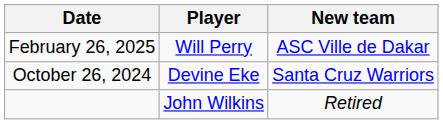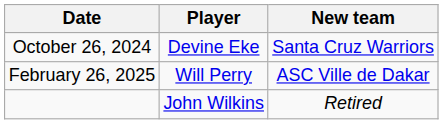rows swapped: (82, 75) <-> (82, 47)
